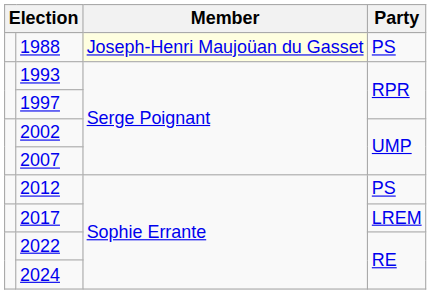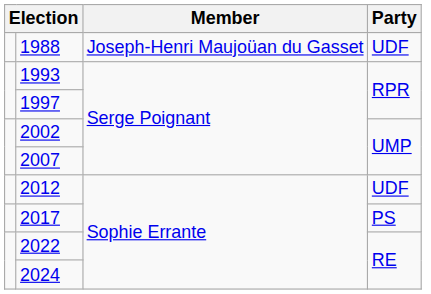(225, 47) lightyellow background -> (225, 47) no background
(384, 47) PS -> (390, 47) UDF
(384, 189) PS -> (390, 189) UDF
(397, 217) LREM -> (384, 217) PS
